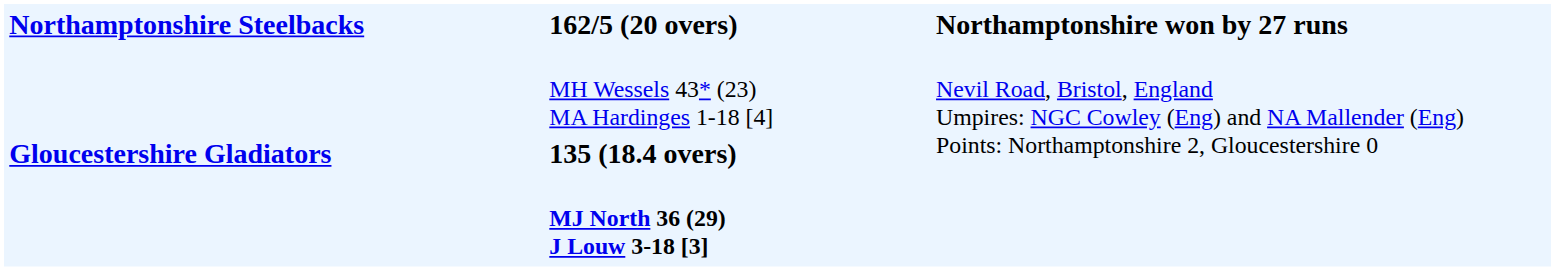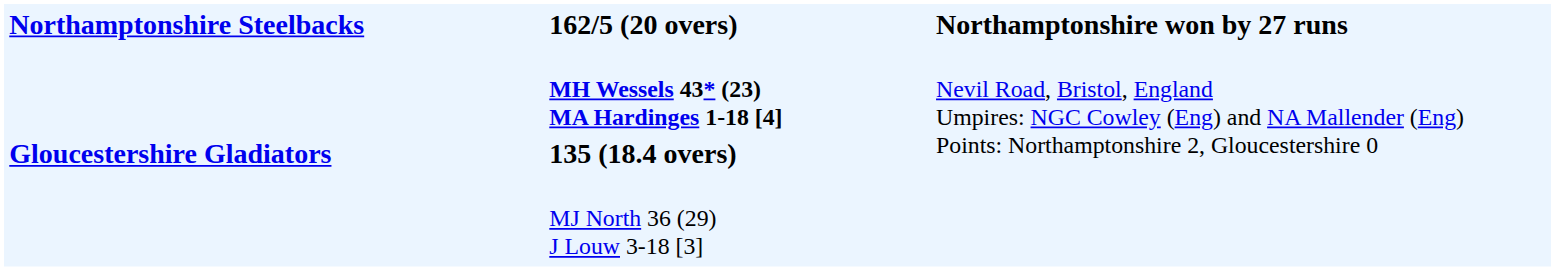(661, 103) normal -> (666, 103) bold
(638, 232) bold -> (633, 232) normal
